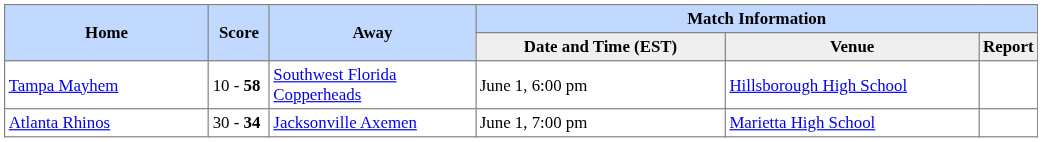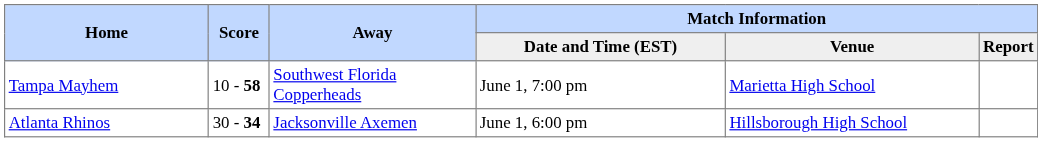(534, 84) June 1, 6:00 pm -> (534, 84) June 1, 7:00 pm
(818, 84) Hillsborough High School -> (802, 84) Marietta High School
(534, 122) June 1, 7:00 pm -> (534, 122) June 1, 6:00 pm
(802, 122) Marietta High School -> (818, 122) Hillsborough High School
